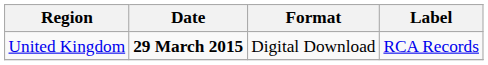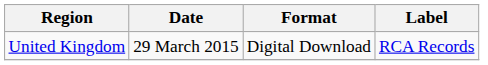(188, 45) bold -> (186, 45) normal
